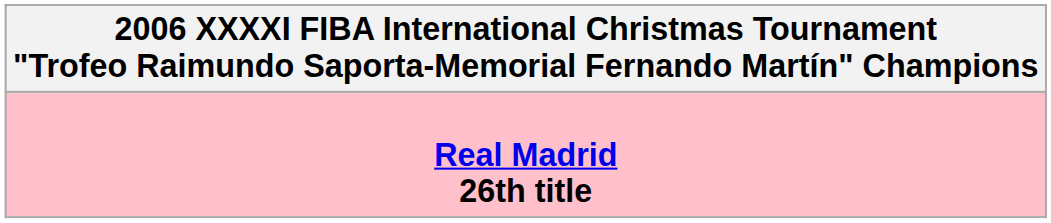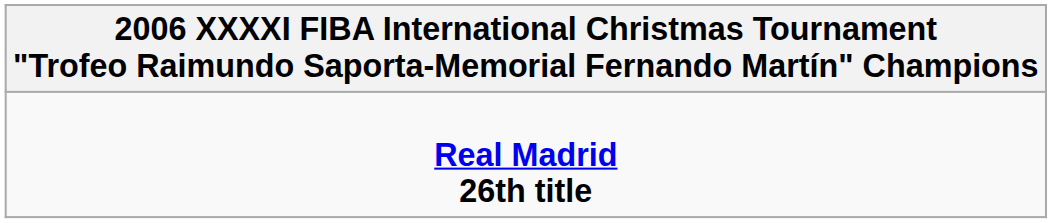(526, 172) pink background -> (526, 172) no background
